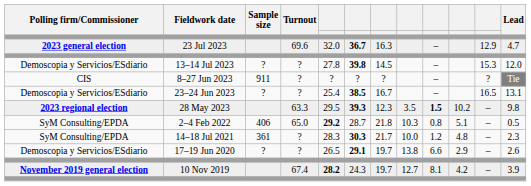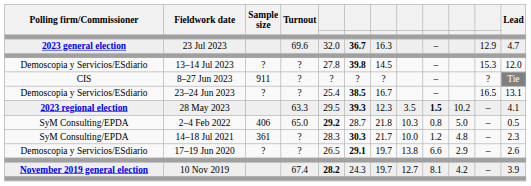(513, 108) 9.8 -> (513, 108) 4.1
(462, 122) 5.1 -> (462, 122) 5.0
